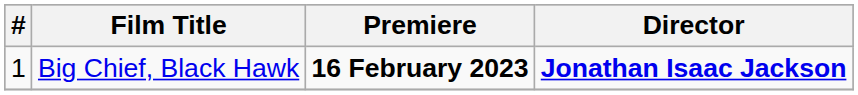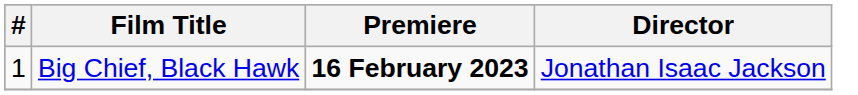(694, 67) bold -> (683, 67) normal
